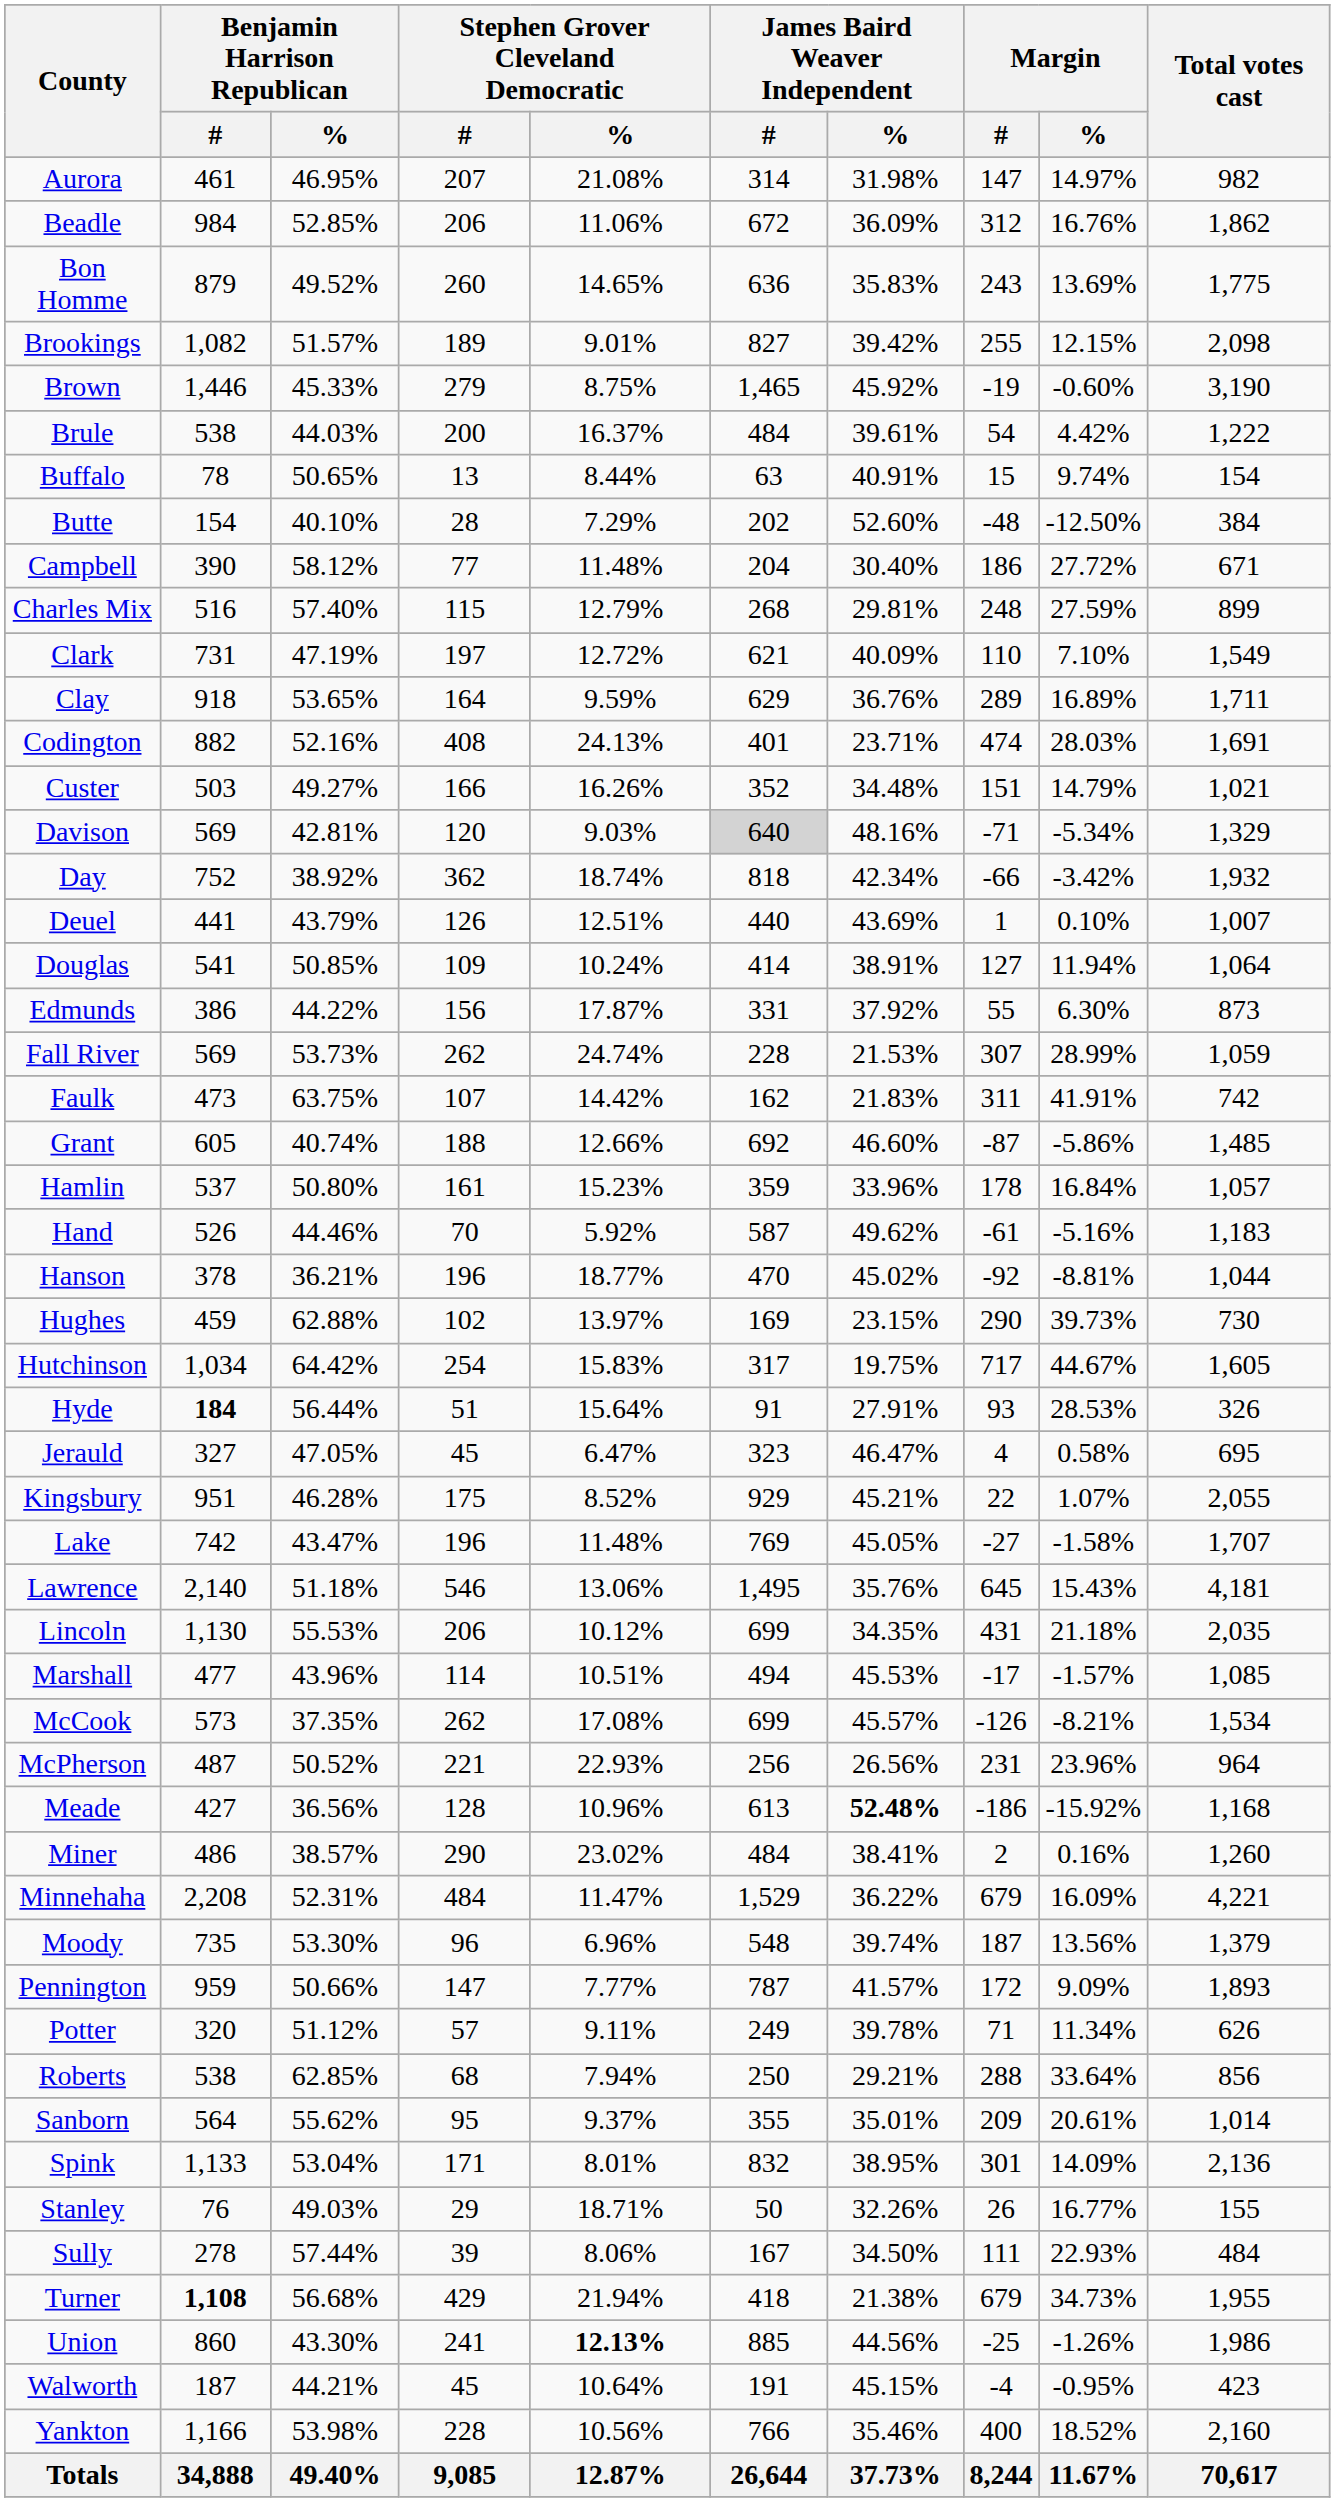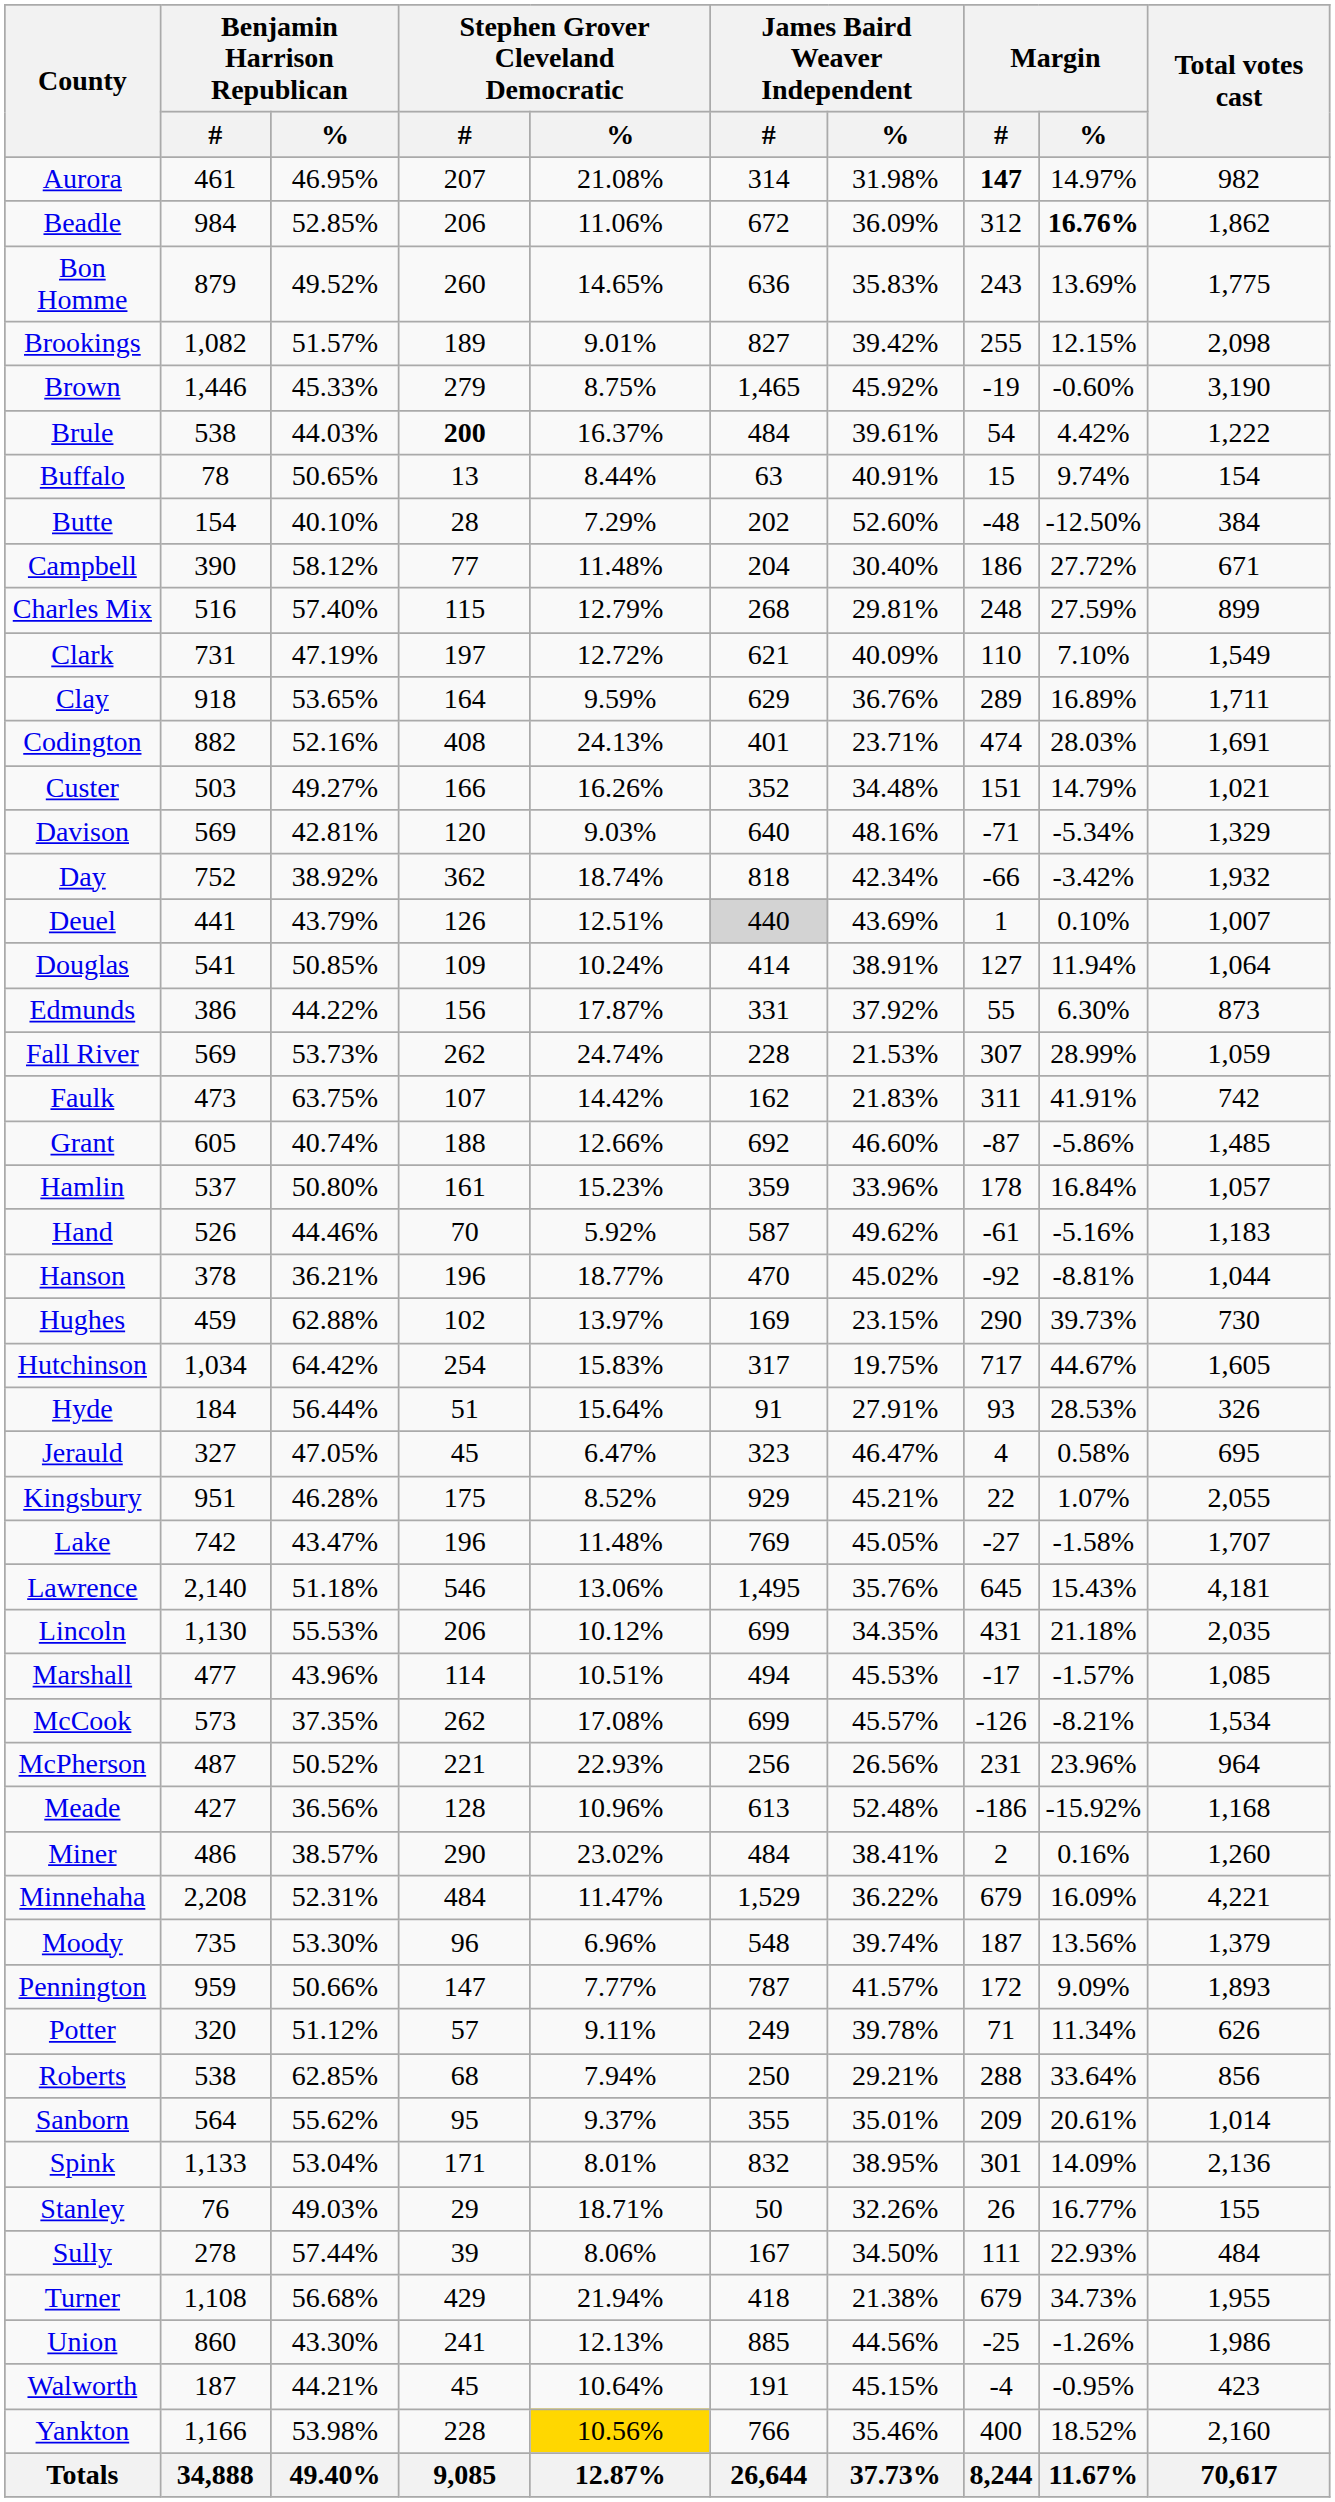(1001, 178) normal -> (1001, 178) bold
(1093, 222) normal -> (1093, 222) bold
(465, 432) normal -> (465, 432) bold
(769, 831) lightgrey background -> (769, 831) no background
(769, 920) no background -> (769, 920) lightgrey background
(215, 1408) bold -> (215, 1408) normal
(895, 1808) bold -> (895, 1808) normal
(215, 2297) bold -> (215, 2297) normal
(620, 2341) bold -> (620, 2341) normal
(620, 2430) no background -> (620, 2430) gold background
